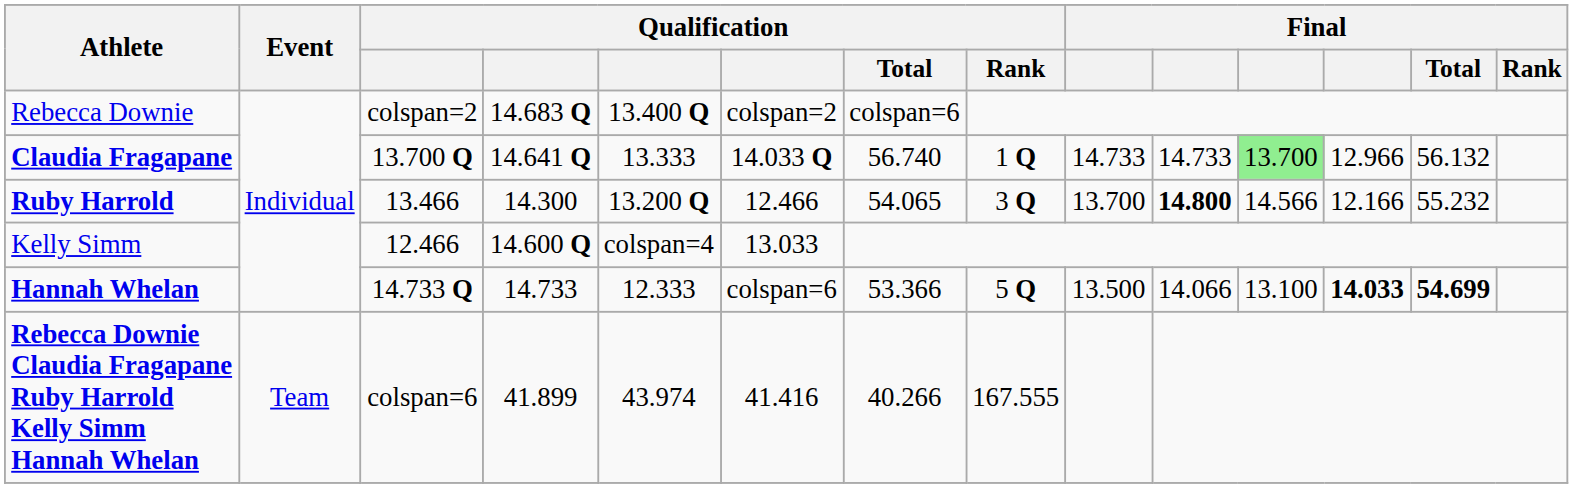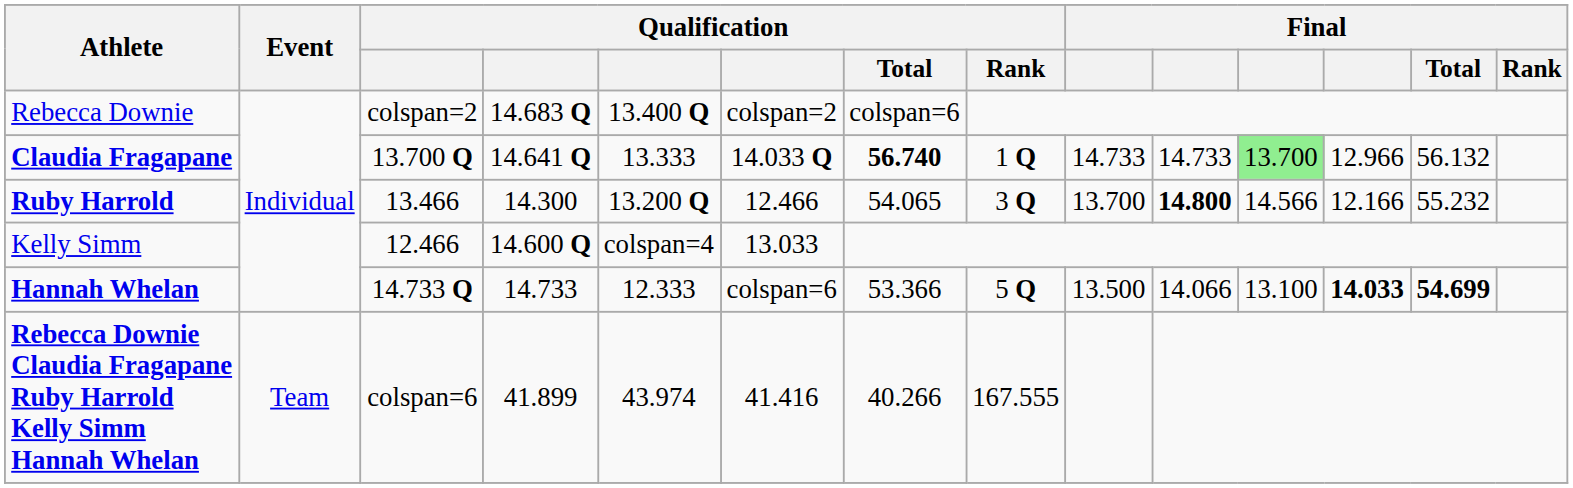(904, 157) normal -> (904, 157) bold
